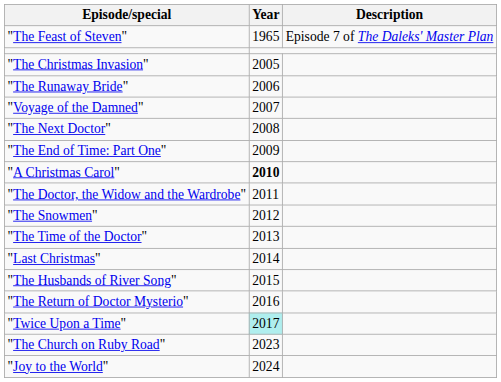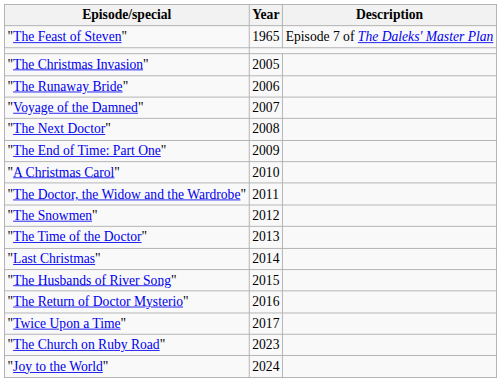(266, 172) bold -> (266, 172) normal
(266, 323) paleturquoise background -> (266, 323) no background
